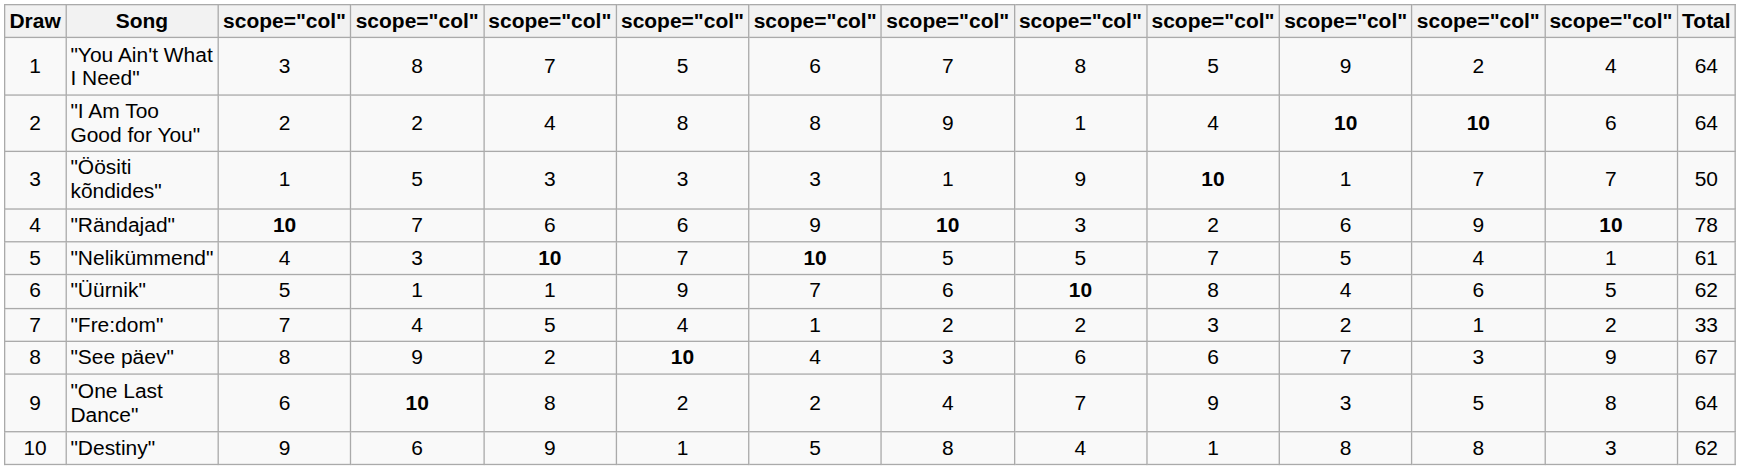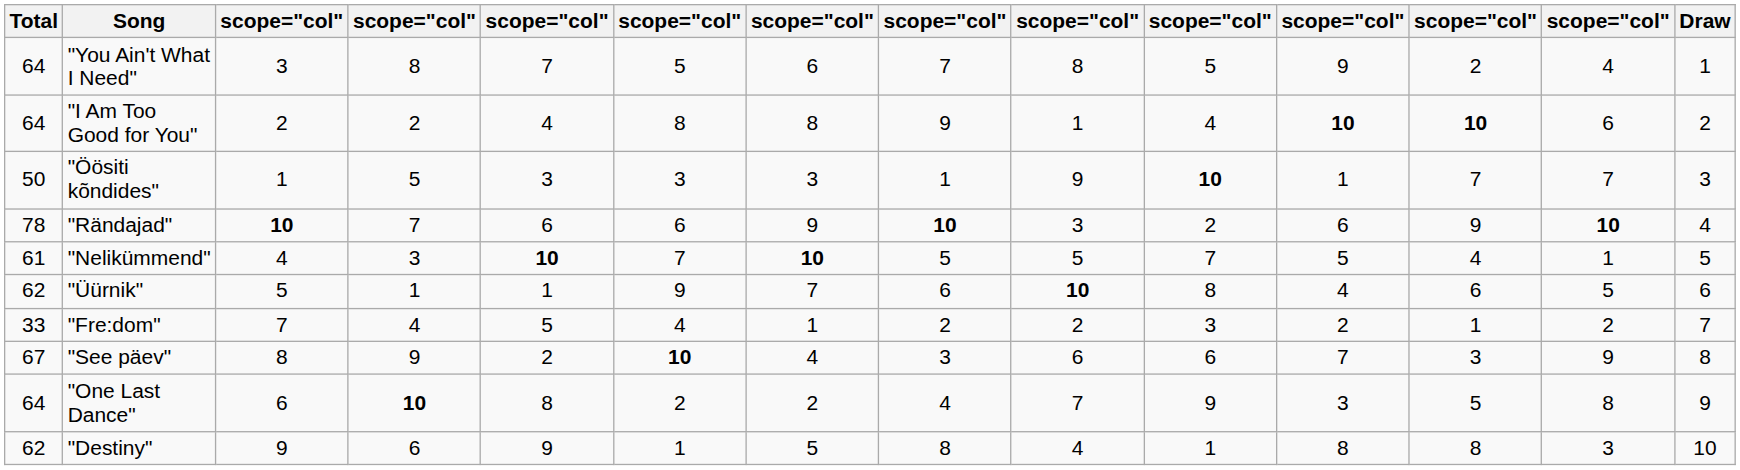columns swapped: (35, 21) <-> (1706, 21)
